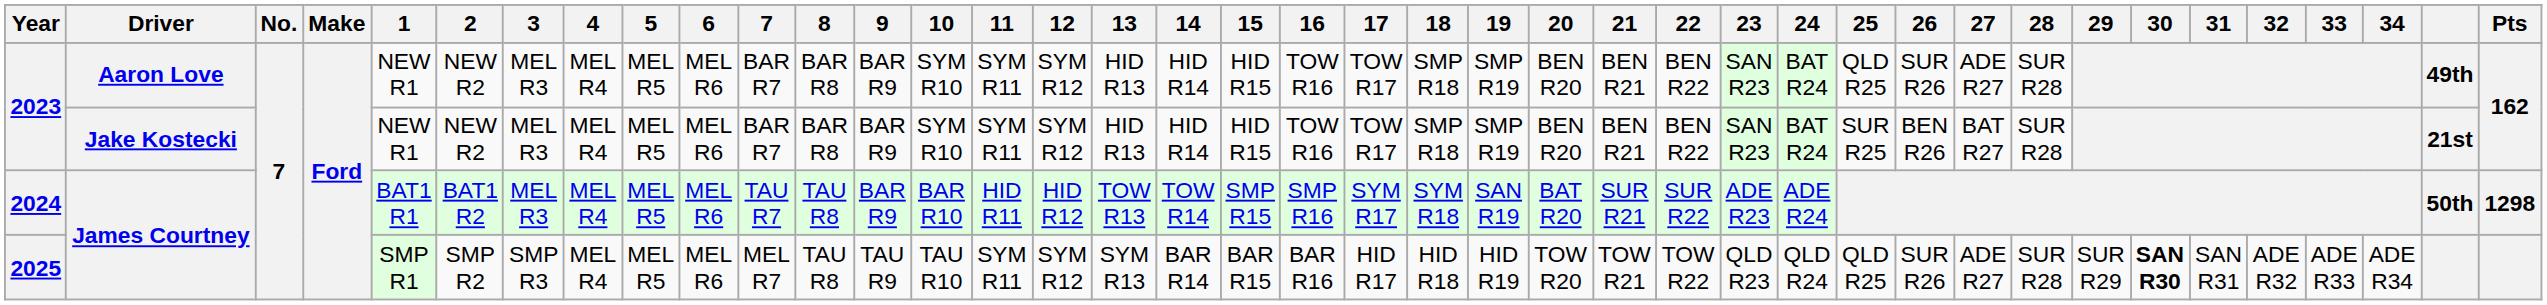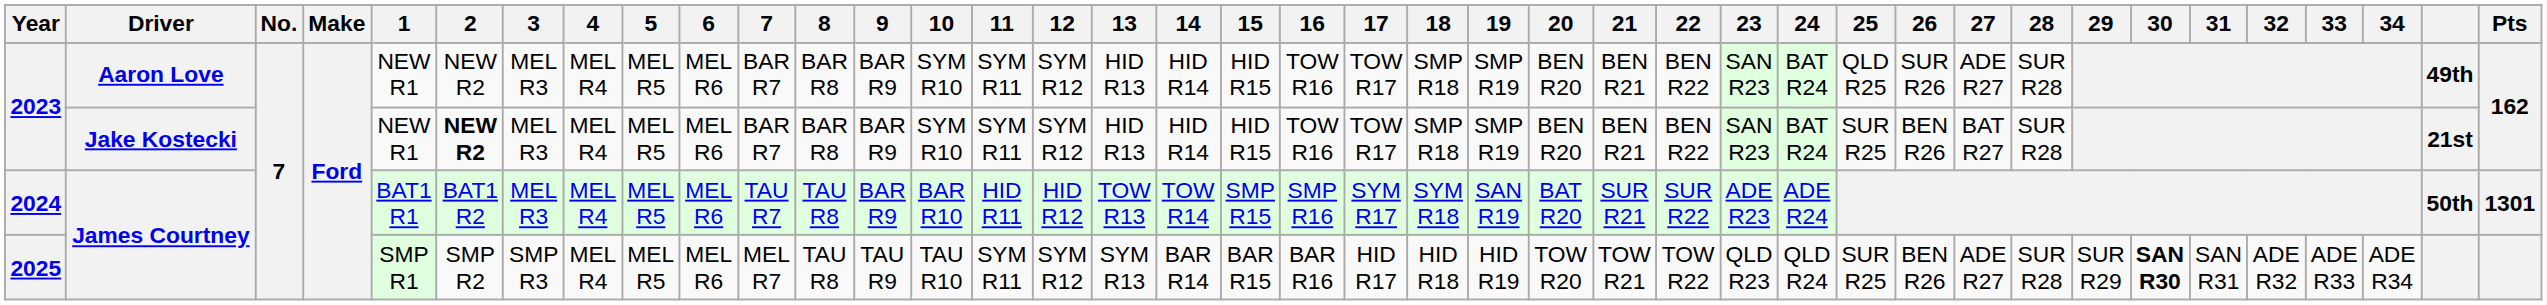(470, 139) normal -> (470, 139) bold
(2510, 203) 1298 -> (2510, 203) 1301
(1865, 267) QLD R25 -> (1865, 267) SUR R25
(1925, 267) SUR R26 -> (1925, 267) BEN R26
